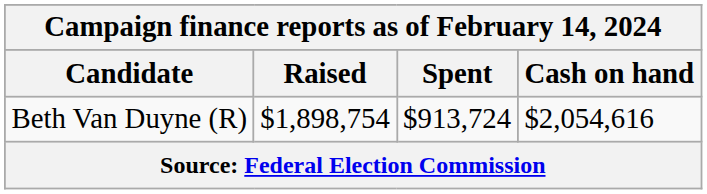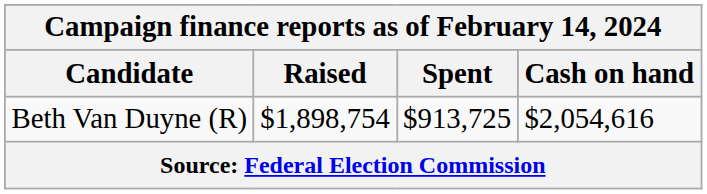(457, 118) $913,724 -> (457, 118) $913,725
